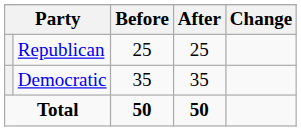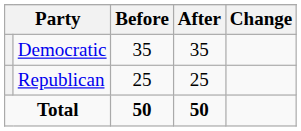rows swapped: (62, 79) <-> (61, 49)
